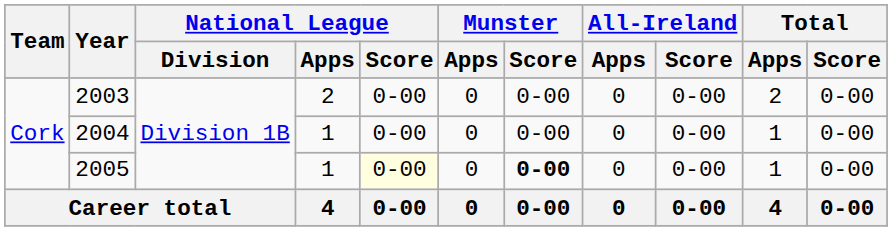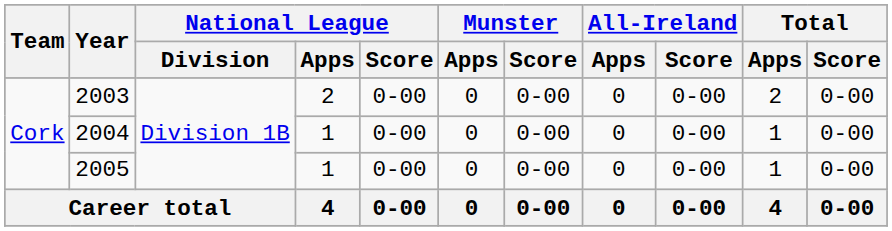(400, 171) lightyellow background -> (400, 171) no background
(543, 171) bold -> (543, 171) normal
